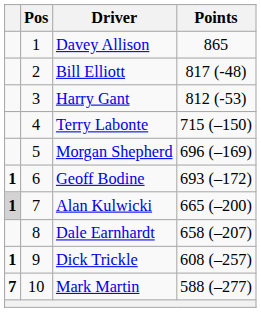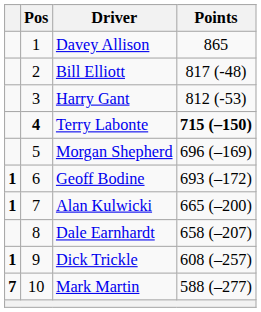(36, 125) normal -> (36, 125) bold
(216, 125) normal -> (216, 125) bold
(12, 205) lightgrey background -> (12, 205) no background
